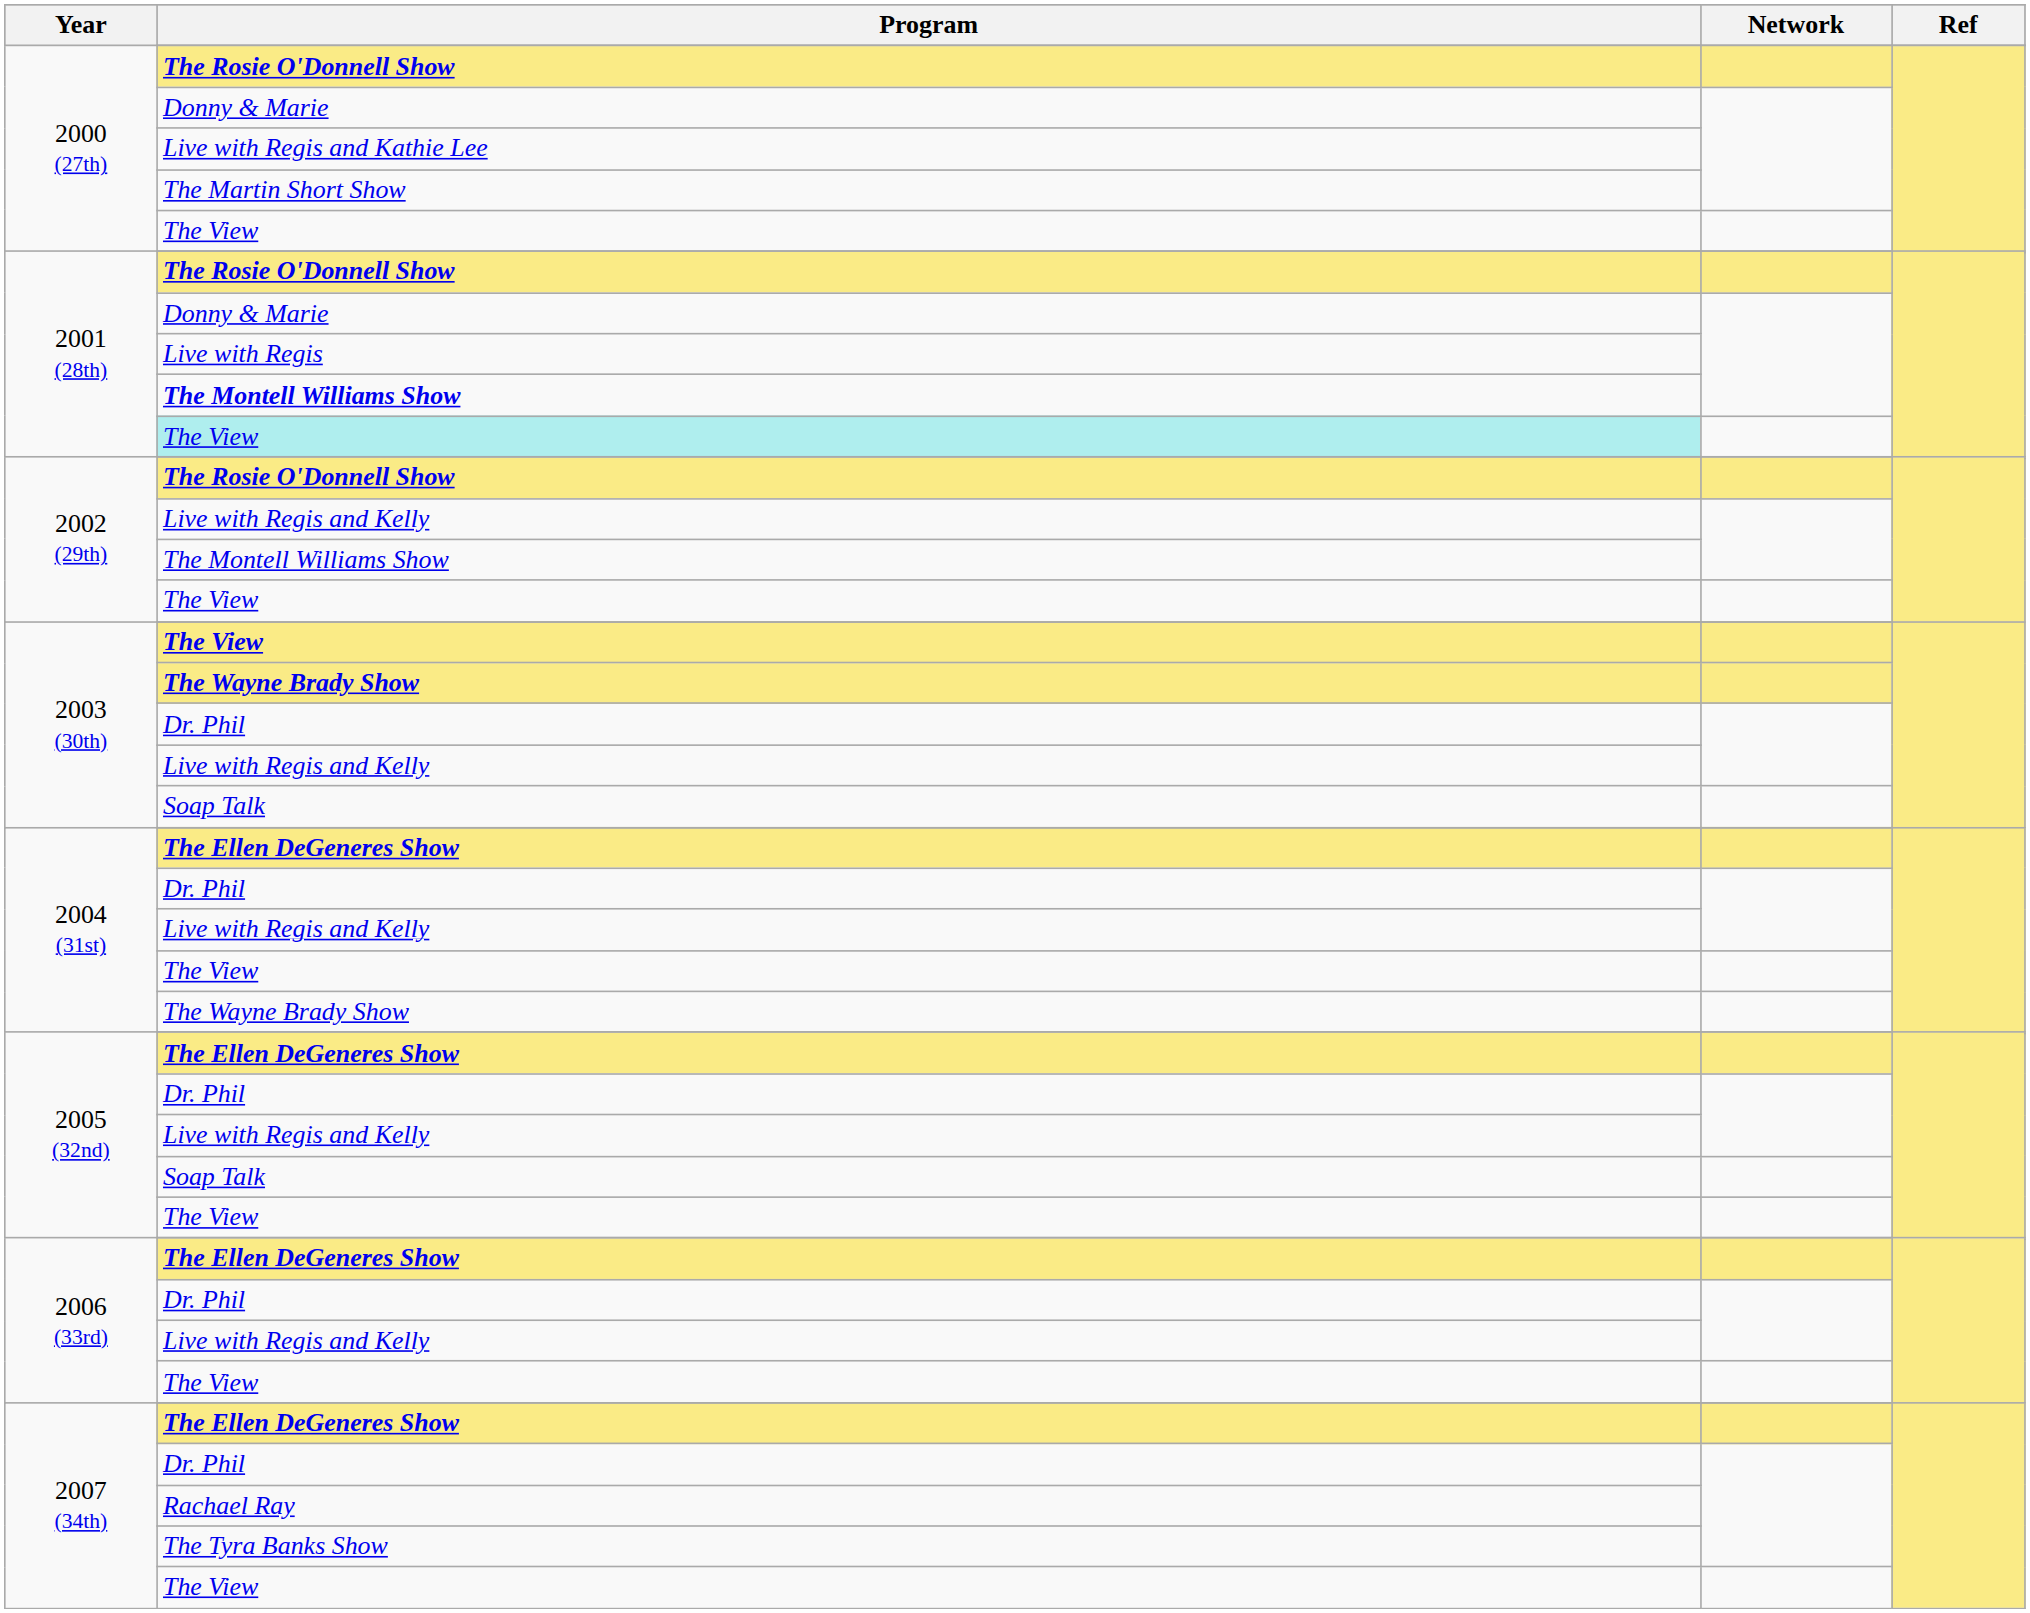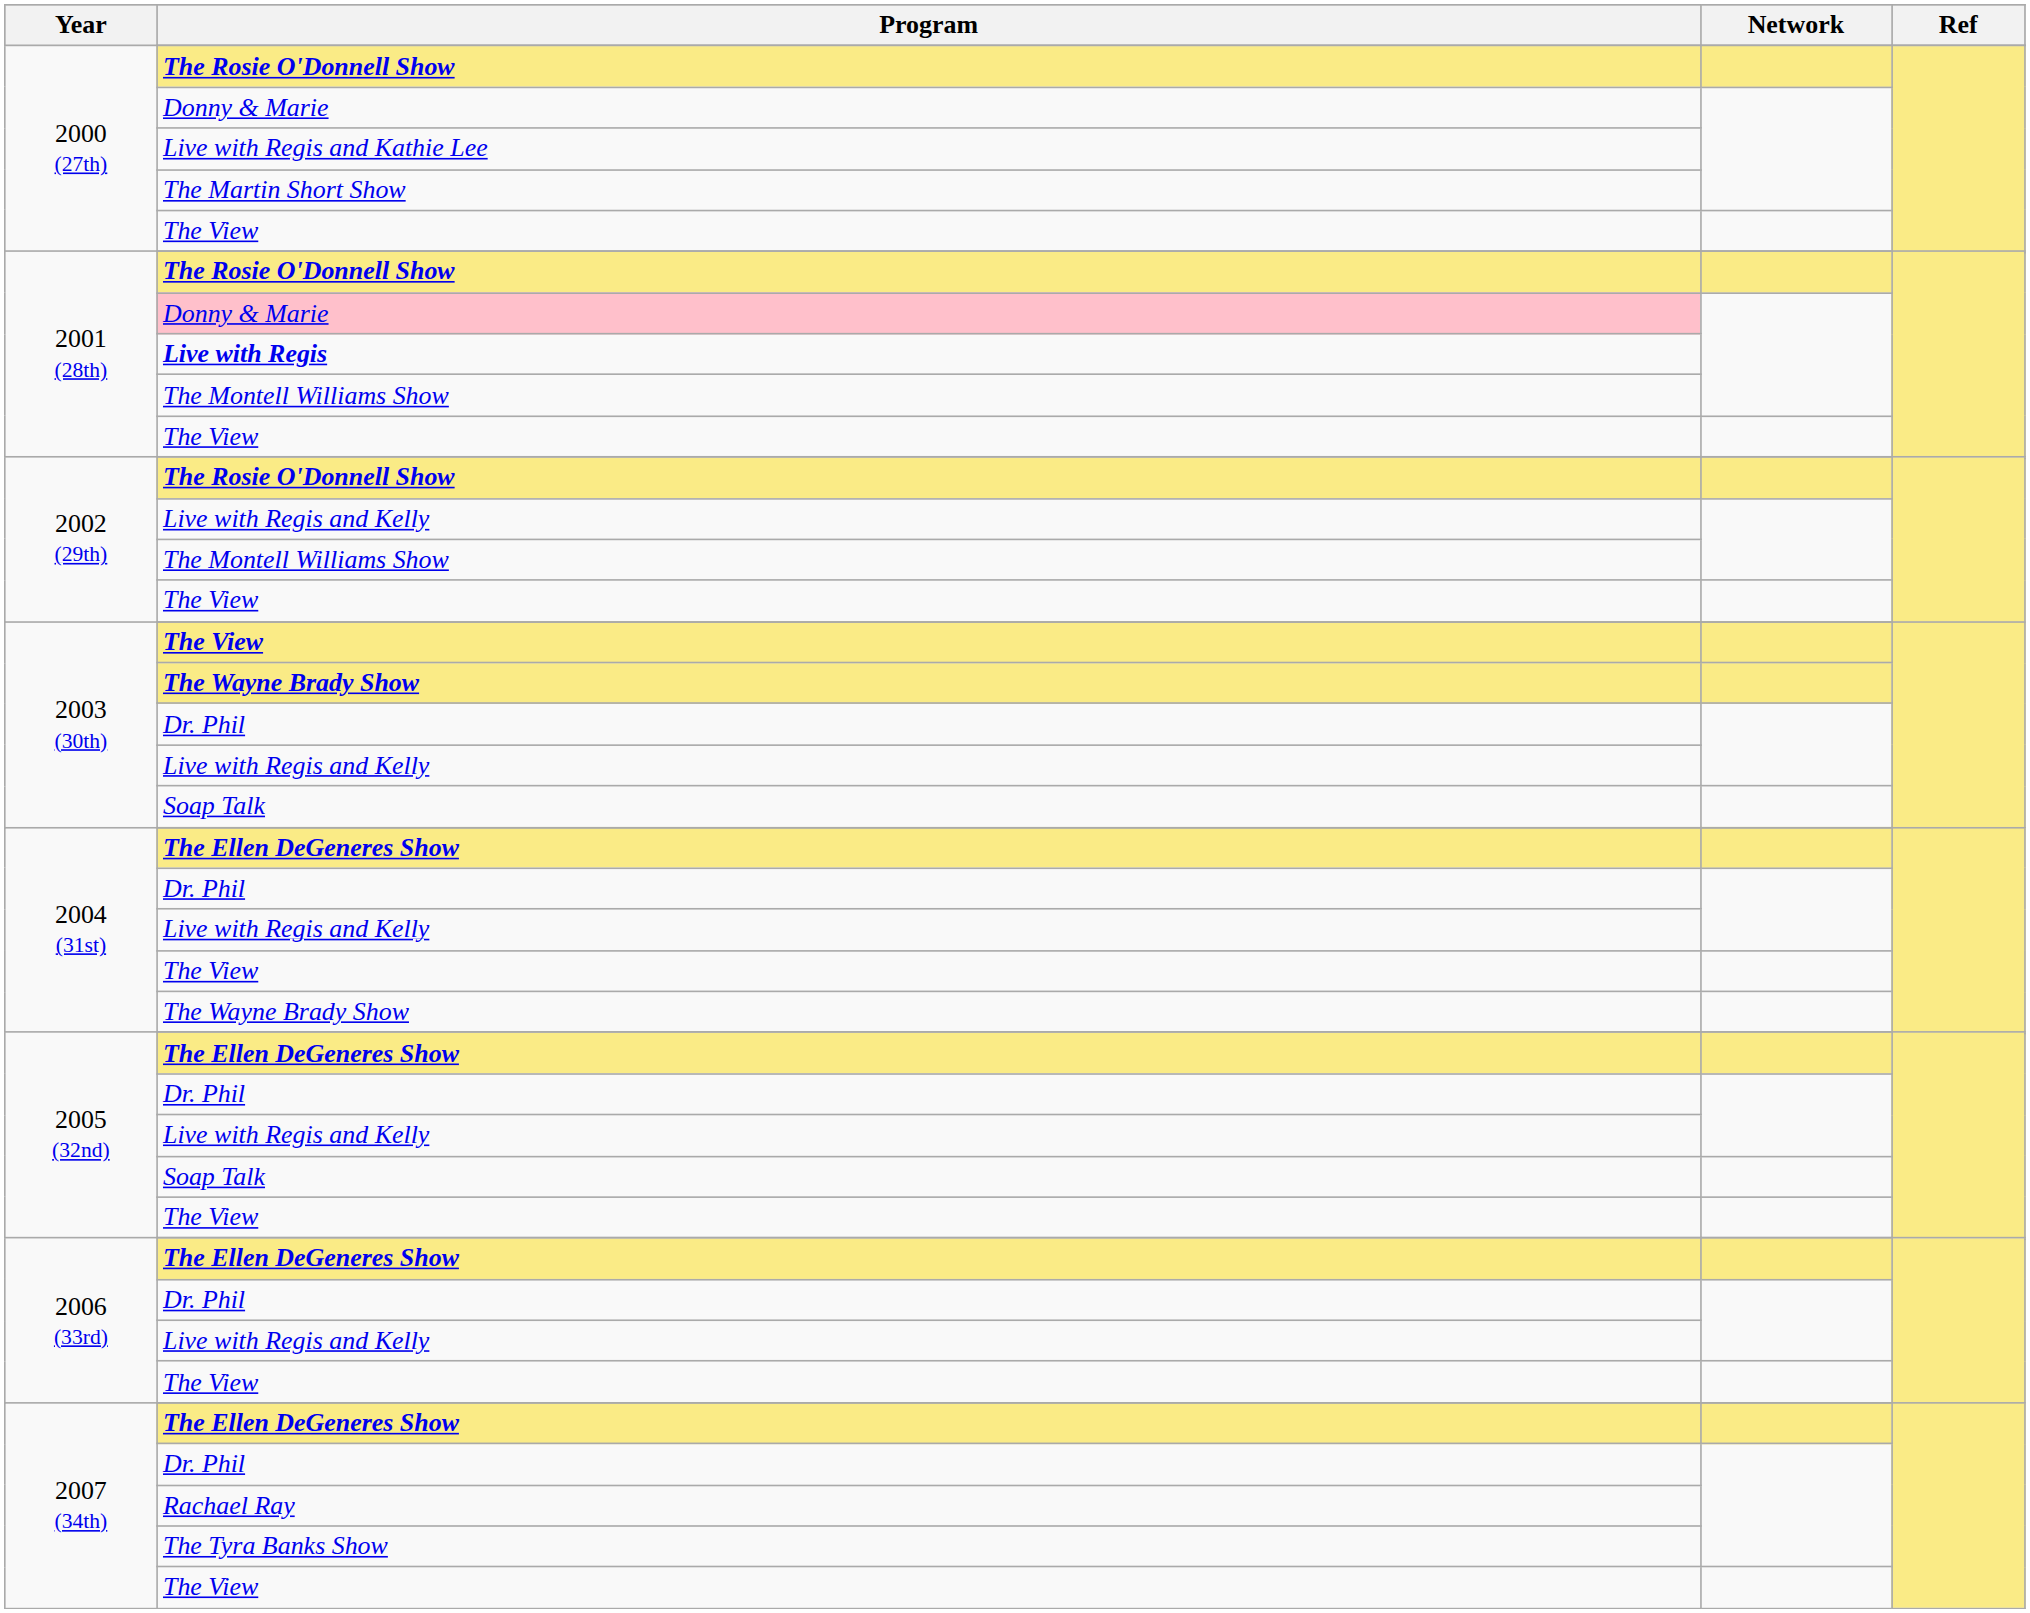(246, 312) no background -> (246, 312) pink background
(243, 353) normal -> (245, 353) bold
(312, 395) bold -> (306, 395) normal
(211, 436) paleturquoise background -> (211, 436) no background
